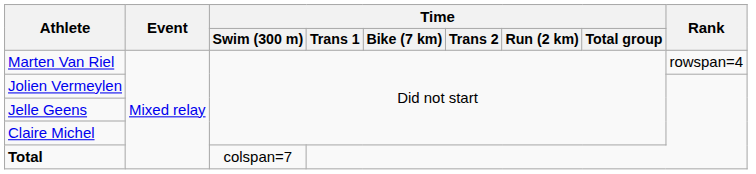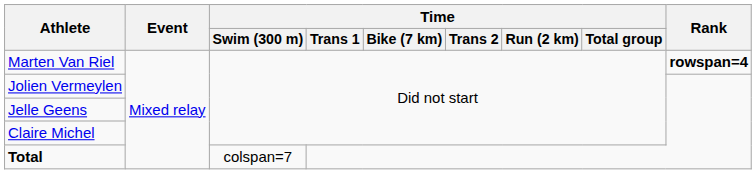(706, 63) normal -> (709, 63) bold
